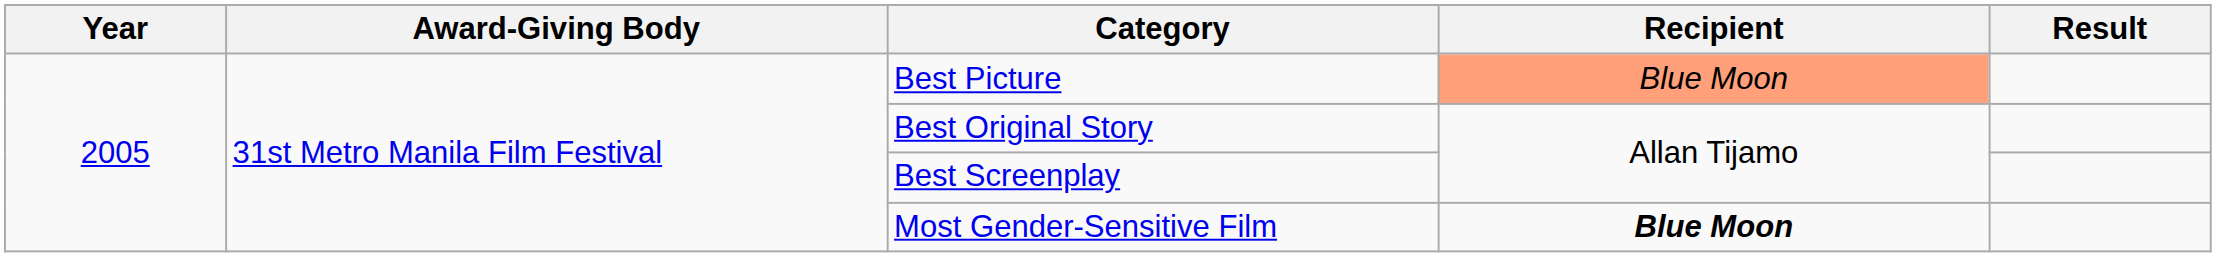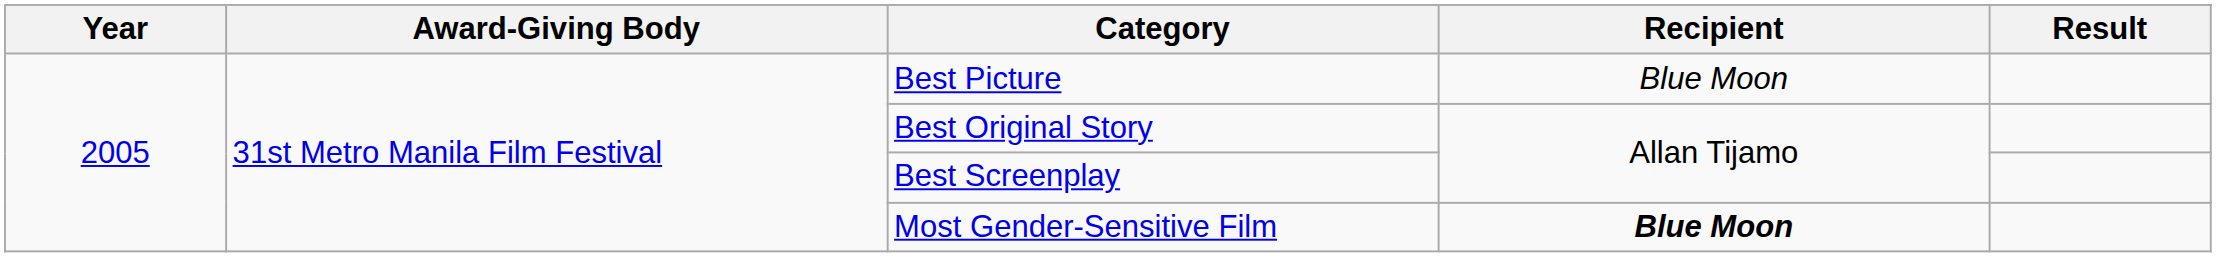(1714, 78) lightsalmon background -> (1714, 78) no background
